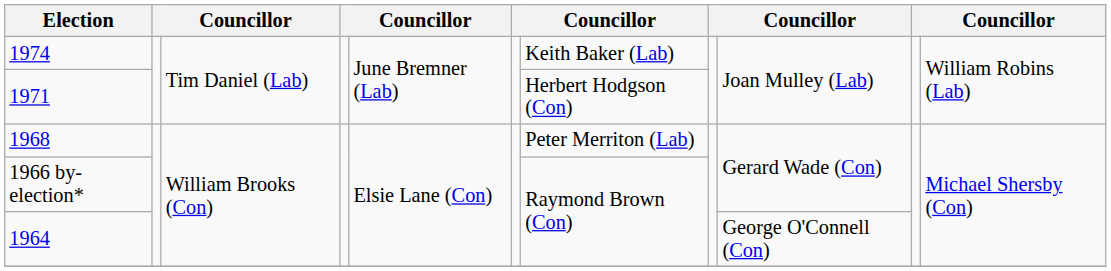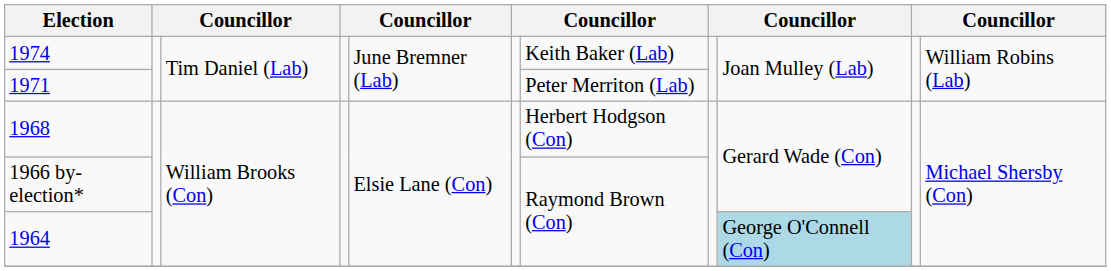(595, 96) Herbert Hodgson (Con) -> (610, 85) Peter Merriton (Lab)
(610, 140) Peter Merriton (Lab) -> (595, 128) Herbert Hodgson (Con)
(796, 238) no background -> (796, 238) lightblue background
